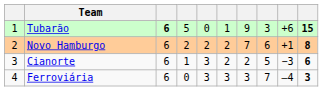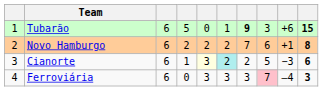(166, 29) bold -> (166, 29) normal
(247, 29) normal -> (247, 29) bold
(207, 61) no background -> (207, 61) lightyellow background
(227, 61) no background -> (227, 61) paleturquoise background
(267, 78) no background -> (267, 78) pink background
